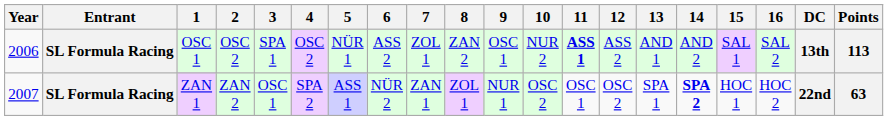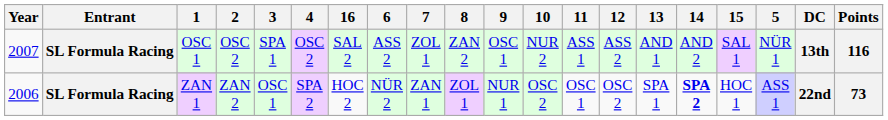columns swapped: (348, 16) <-> (775, 16)
(23, 50) 2006 -> (23, 50) 2007
(581, 50) bold -> (581, 50) normal
(858, 50) 113 -> (858, 50) 116
(23, 93) 2007 -> (23, 93) 2006
(858, 93) 63 -> (858, 93) 73
